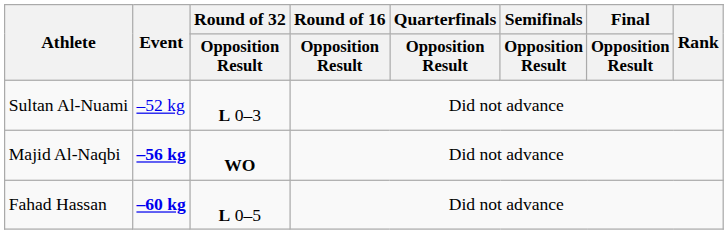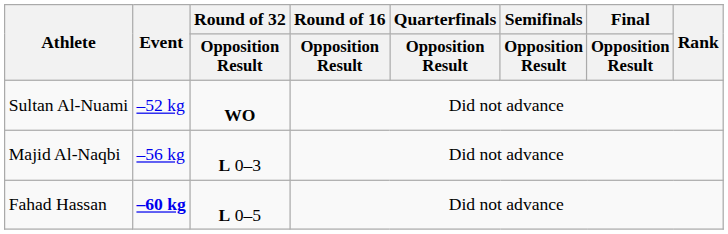(240, 116) L 0–3 -> (240, 116) WO
(161, 155) bold -> (161, 155) normal
(240, 165) WO -> (240, 165) L 0–3
